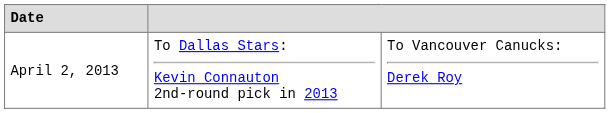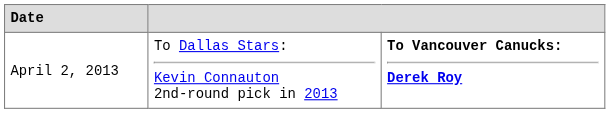(493, 62) normal -> (493, 62) bold
